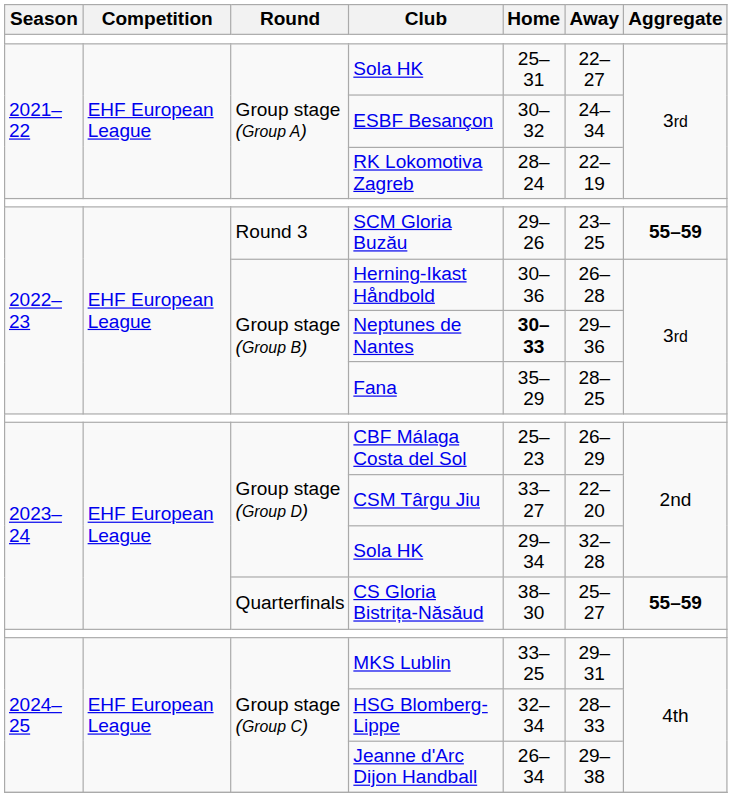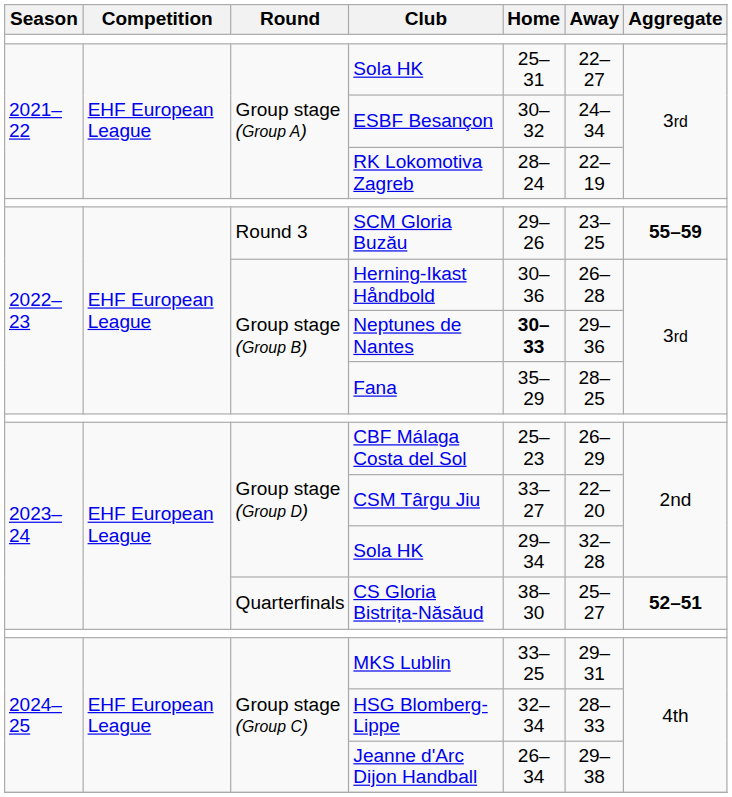(675, 602) 55–59 -> (675, 602) 52–51
